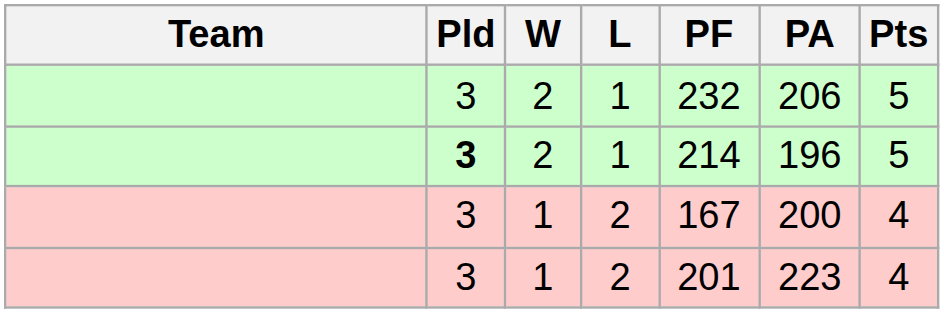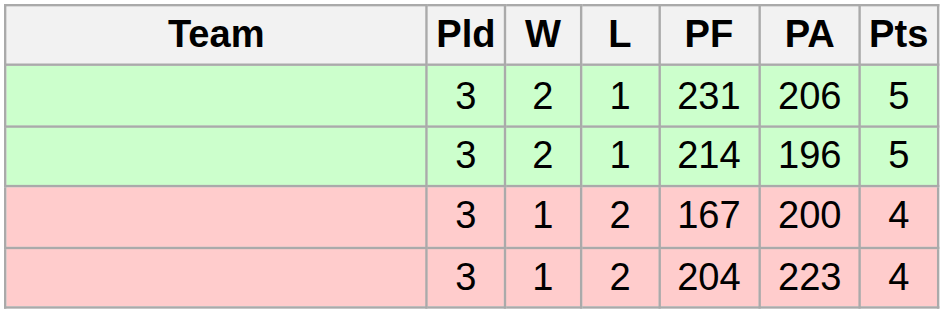(709, 95) 232 -> (709, 95) 231
(466, 155) bold -> (466, 155) normal
(709, 276) 201 -> (709, 276) 204
